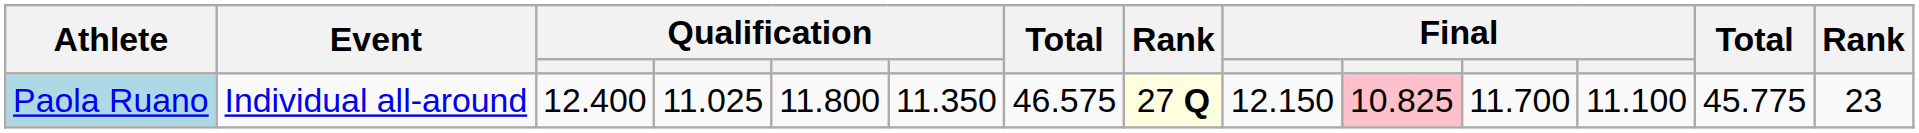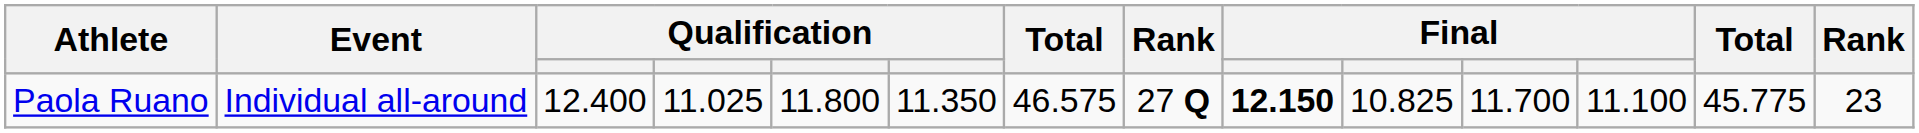(111, 101) lightblue background -> (111, 101) no background
(1173, 101) lightyellow background -> (1173, 101) no background
(1282, 101) normal -> (1282, 101) bold
(1402, 101) pink background -> (1402, 101) no background
